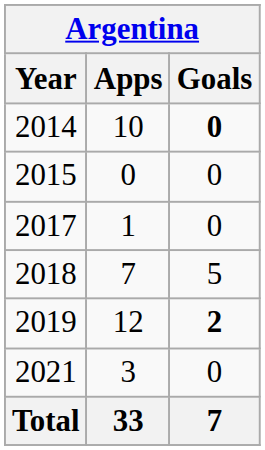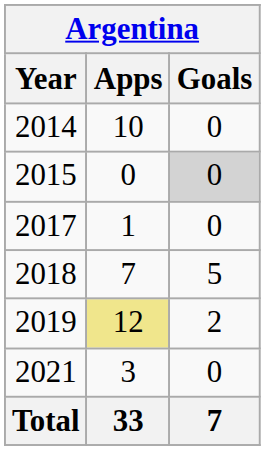(214, 126) bold -> (214, 126) normal
(214, 175) no background -> (214, 175) lightgrey background
(128, 322) no background -> (128, 322) khaki background
(214, 322) bold -> (214, 322) normal
